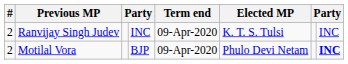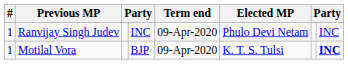(10, 31) 2 -> (10, 31) 1
(253, 31) K. T. S. Tulsi -> (265, 31) Phulo Devi Netam
(10, 50) 2 -> (10, 50) 1
(265, 50) Phulo Devi Netam -> (253, 50) K. T. S. Tulsi
